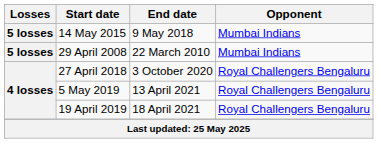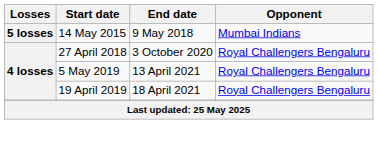- row: (93, 52)
